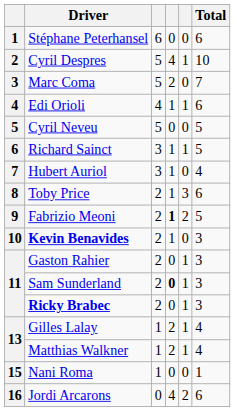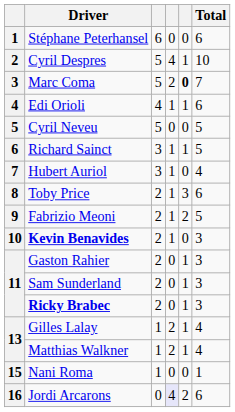(185, 82) normal -> (185, 82) bold
(172, 216) bold -> (172, 216) normal
(172, 283) bold -> (172, 283) normal
(172, 395) no background -> (172, 395) lavender background
